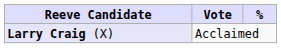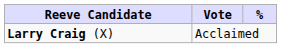(61, 33) lavender background -> (61, 33) no background
